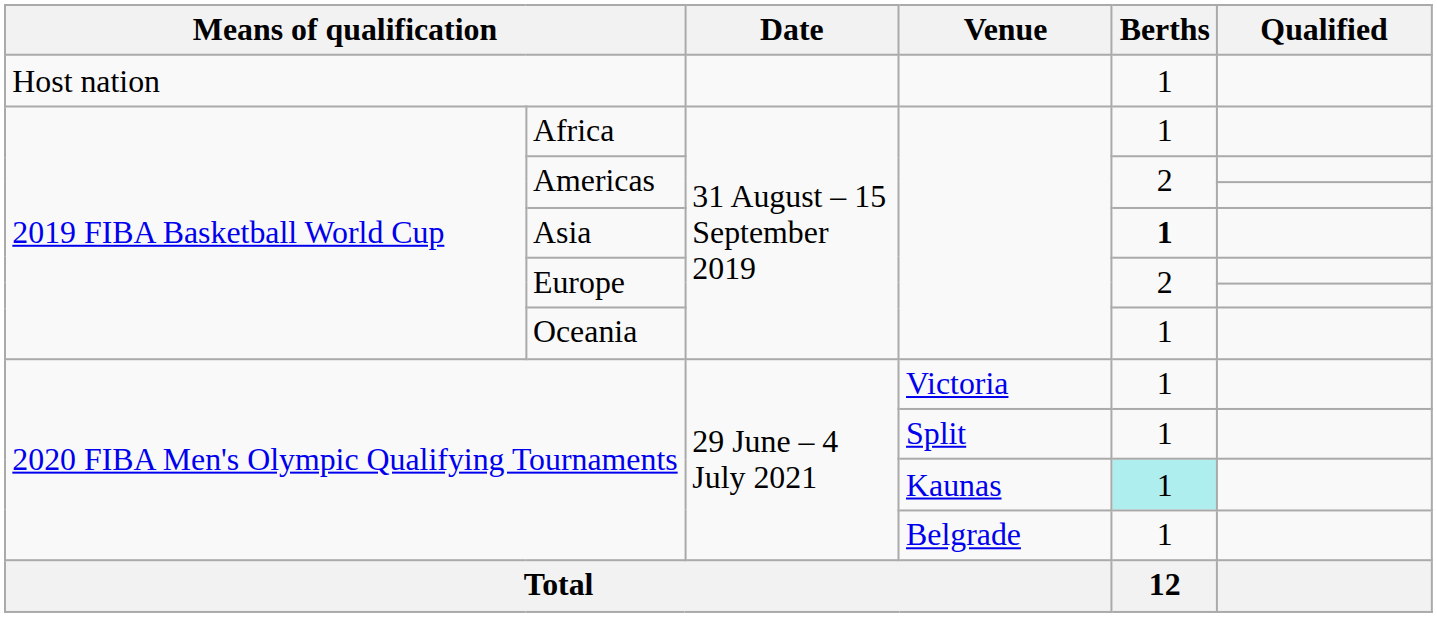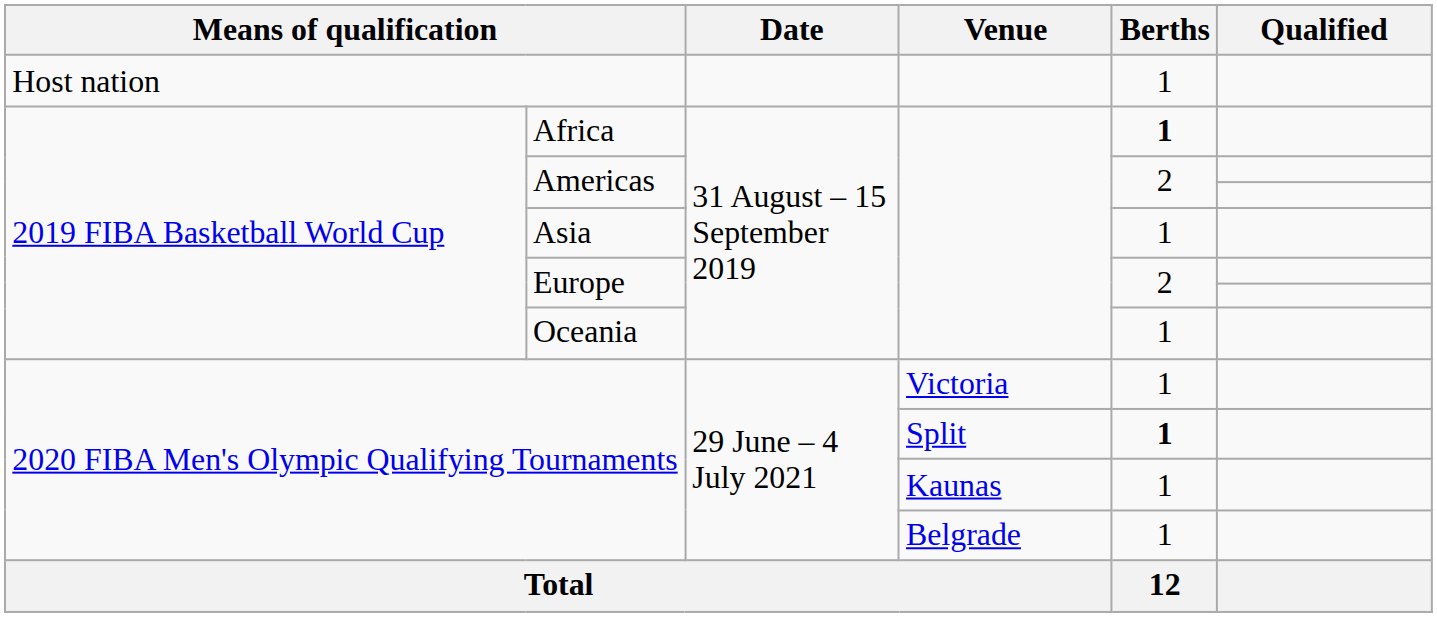(1165, 130) normal -> (1165, 130) bold
(1165, 231) bold -> (1165, 231) normal
(1165, 433) normal -> (1165, 433) bold
(1165, 484) paleturquoise background -> (1165, 484) no background
